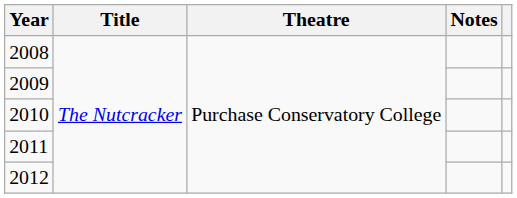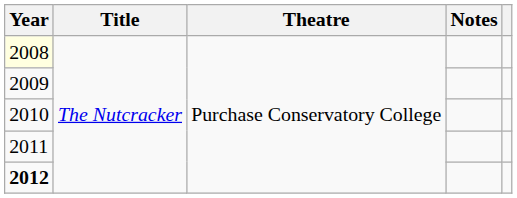(29, 51) no background -> (29, 51) lightyellow background
(29, 177) normal -> (29, 177) bold
